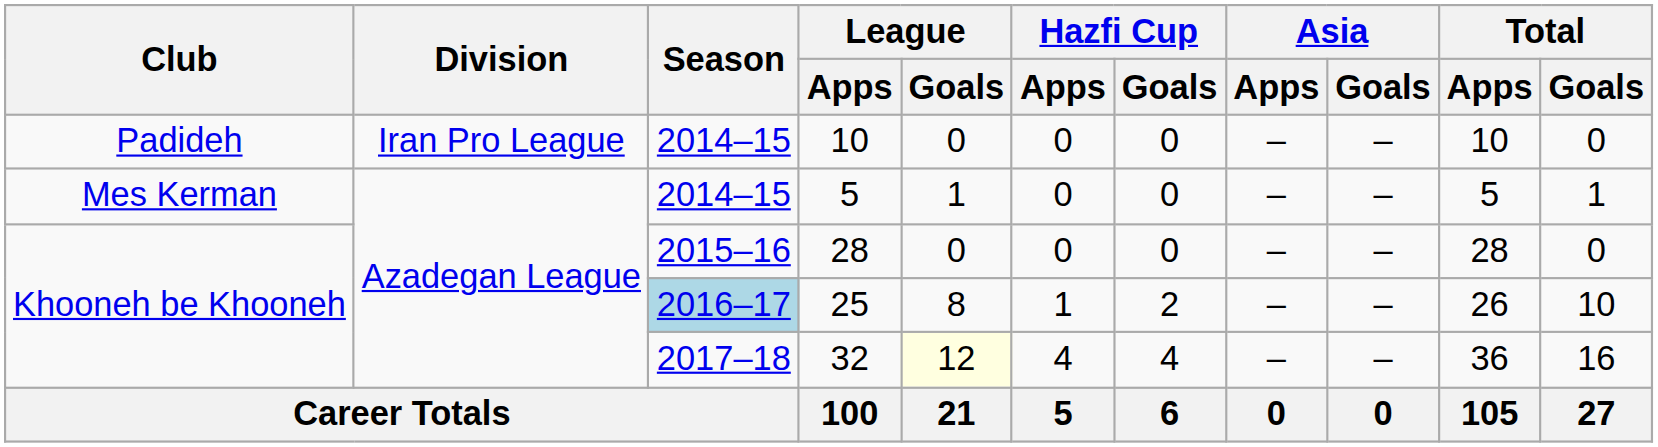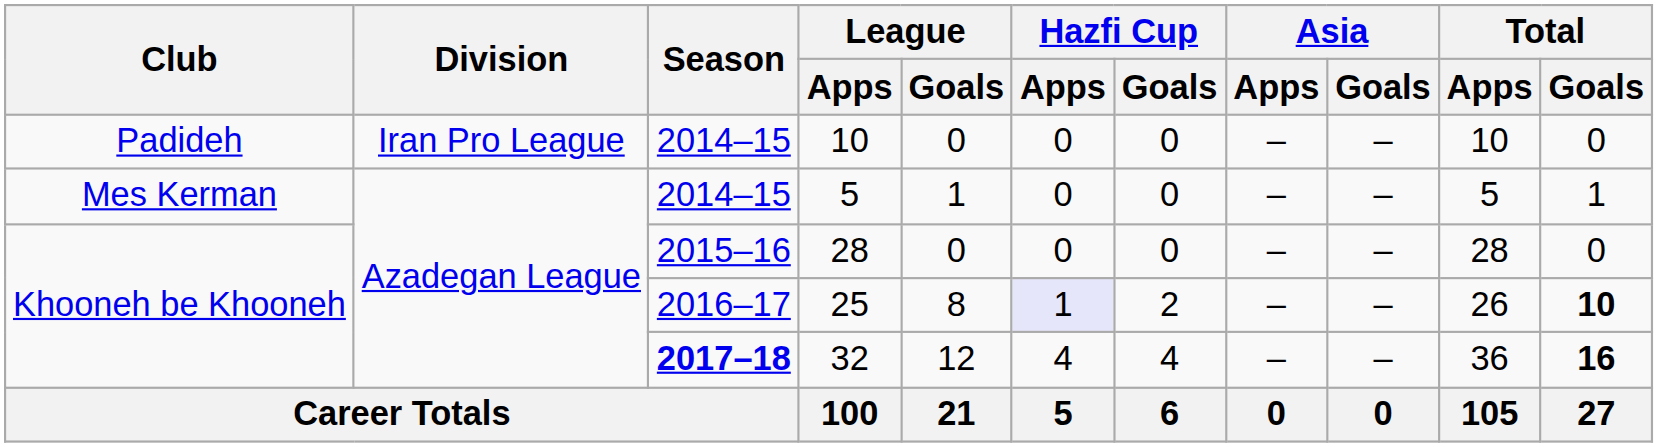(724, 304) lightblue background -> (724, 304) no background
(1063, 304) no background -> (1063, 304) lavender background
(1596, 304) normal -> (1596, 304) bold
(724, 359) normal -> (724, 359) bold
(956, 359) lightyellow background -> (956, 359) no background
(1596, 359) normal -> (1596, 359) bold
